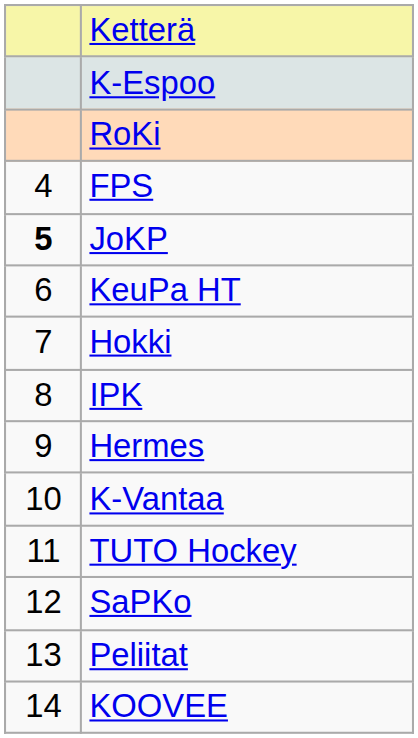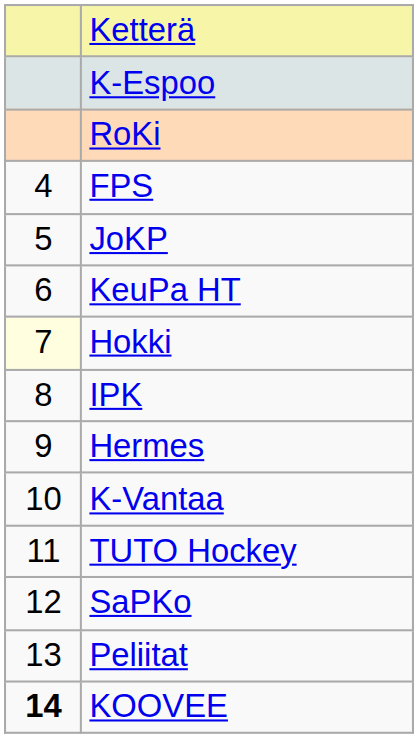(43, 238) bold -> (43, 238) normal
(43, 342) no background -> (43, 342) lightyellow background
(43, 706) normal -> (43, 706) bold
